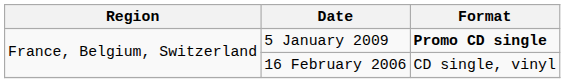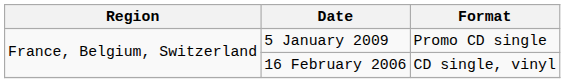(480, 41) bold -> (480, 41) normal
